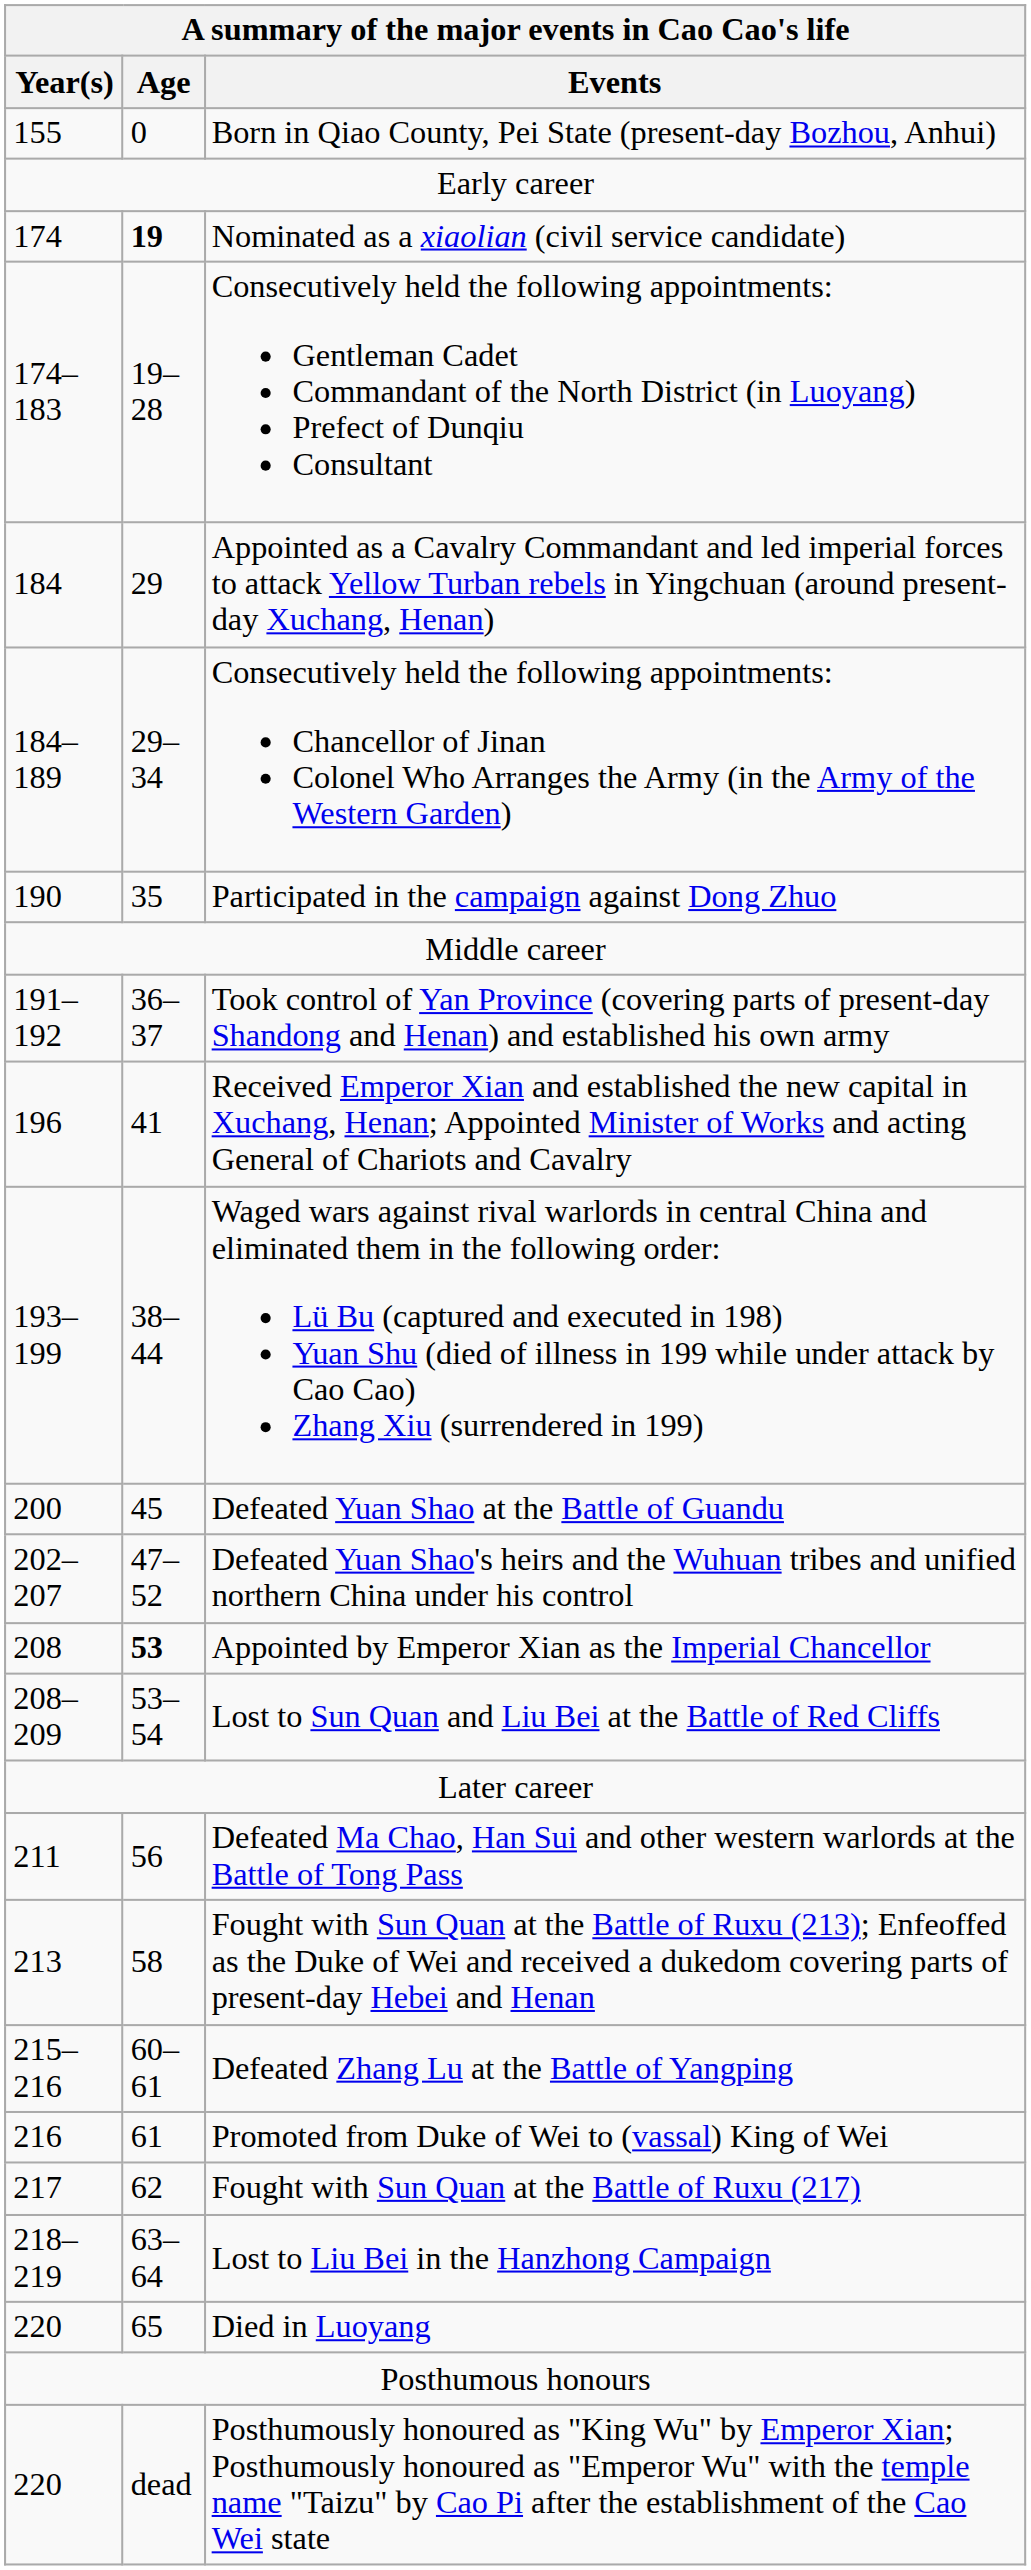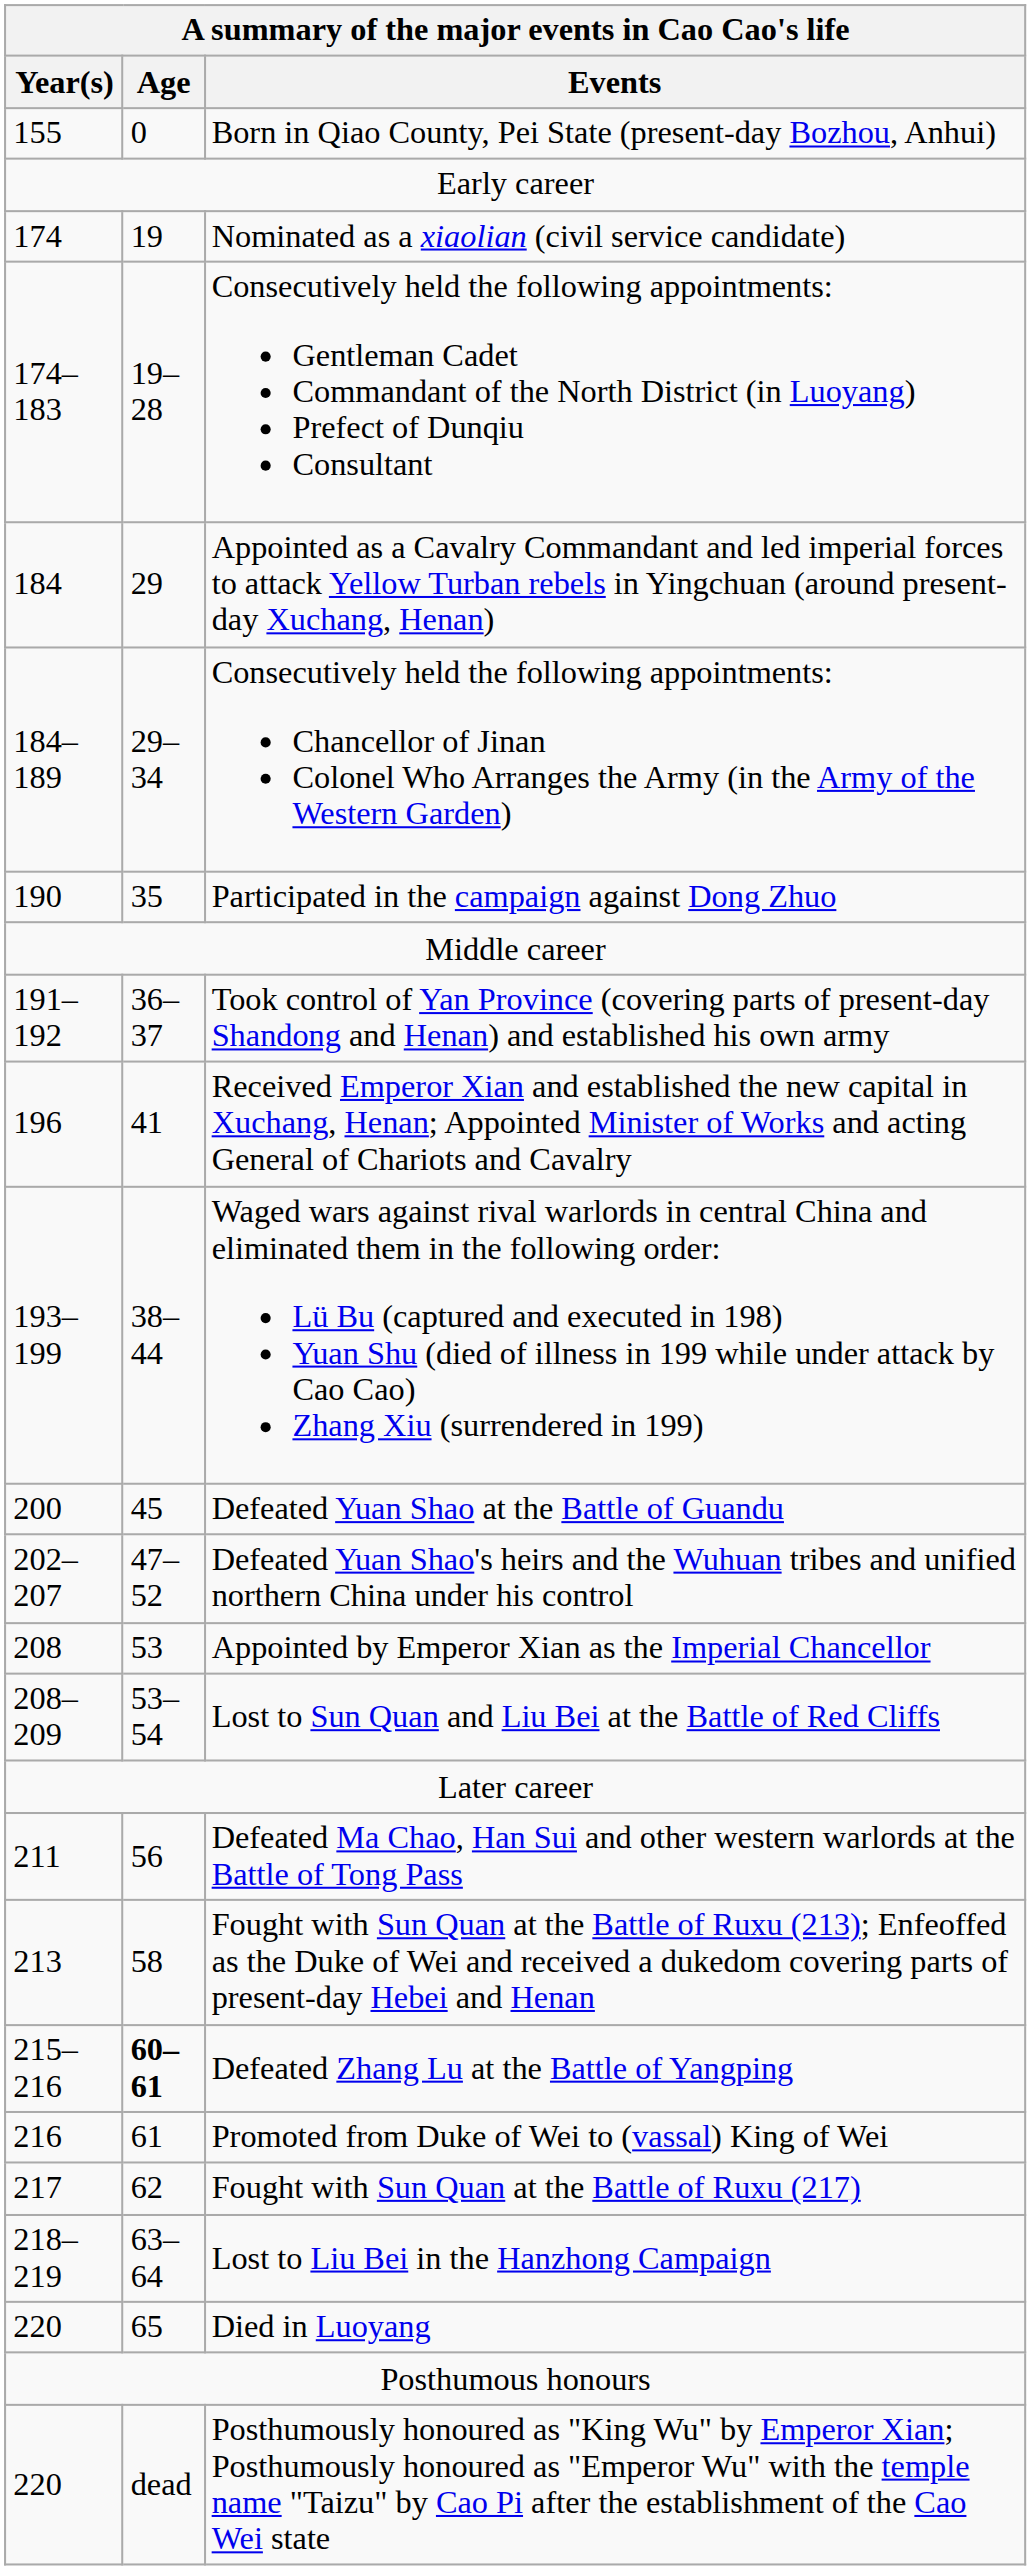(147, 235) bold -> (147, 235) normal
(147, 1647) bold -> (147, 1647) normal
(155, 2067) normal -> (155, 2067) bold
